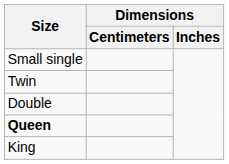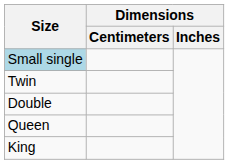(45, 59) no background -> (45, 59) lightblue background
(29, 125) bold -> (29, 125) normal
